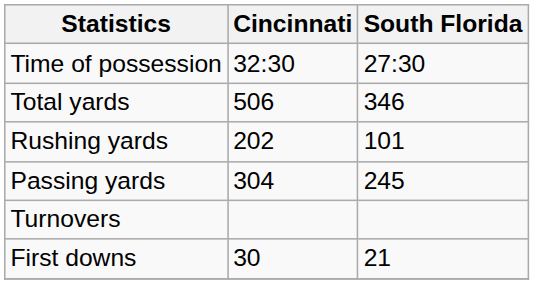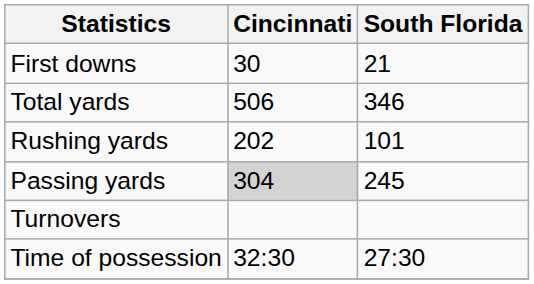rows swapped: (73, 258) <-> (116, 63)
(254, 180) no background -> (254, 180) lightgrey background
